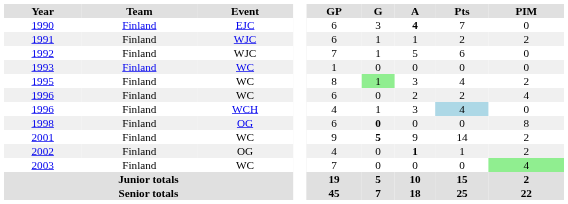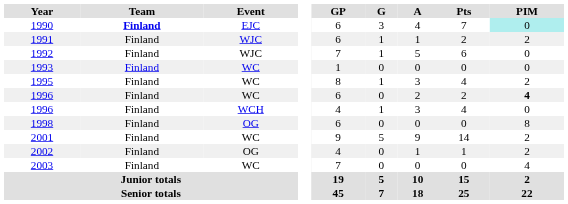(139, 25) normal -> (142, 25) bold
(415, 25) bold -> (418, 25) normal
(526, 25) no background -> (527, 25) paleturquoise background
(378, 81) lightgreen background -> (381, 81) no background
(526, 95) normal -> (527, 95) bold
(462, 109) lightblue background -> (464, 109) no background
(378, 123) bold -> (381, 123) normal
(378, 137) bold -> (381, 137) normal
(415, 151) bold -> (418, 151) normal
(526, 165) lightgreen background -> (527, 165) no background
